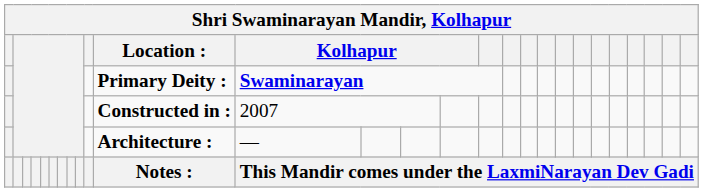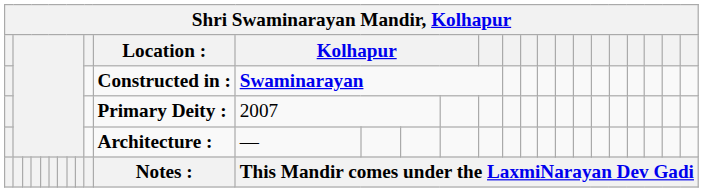(162, 80) Primary Deity : -> (164, 80) Constructed in :
(164, 111) Constructed in : -> (162, 111) Primary Deity :
